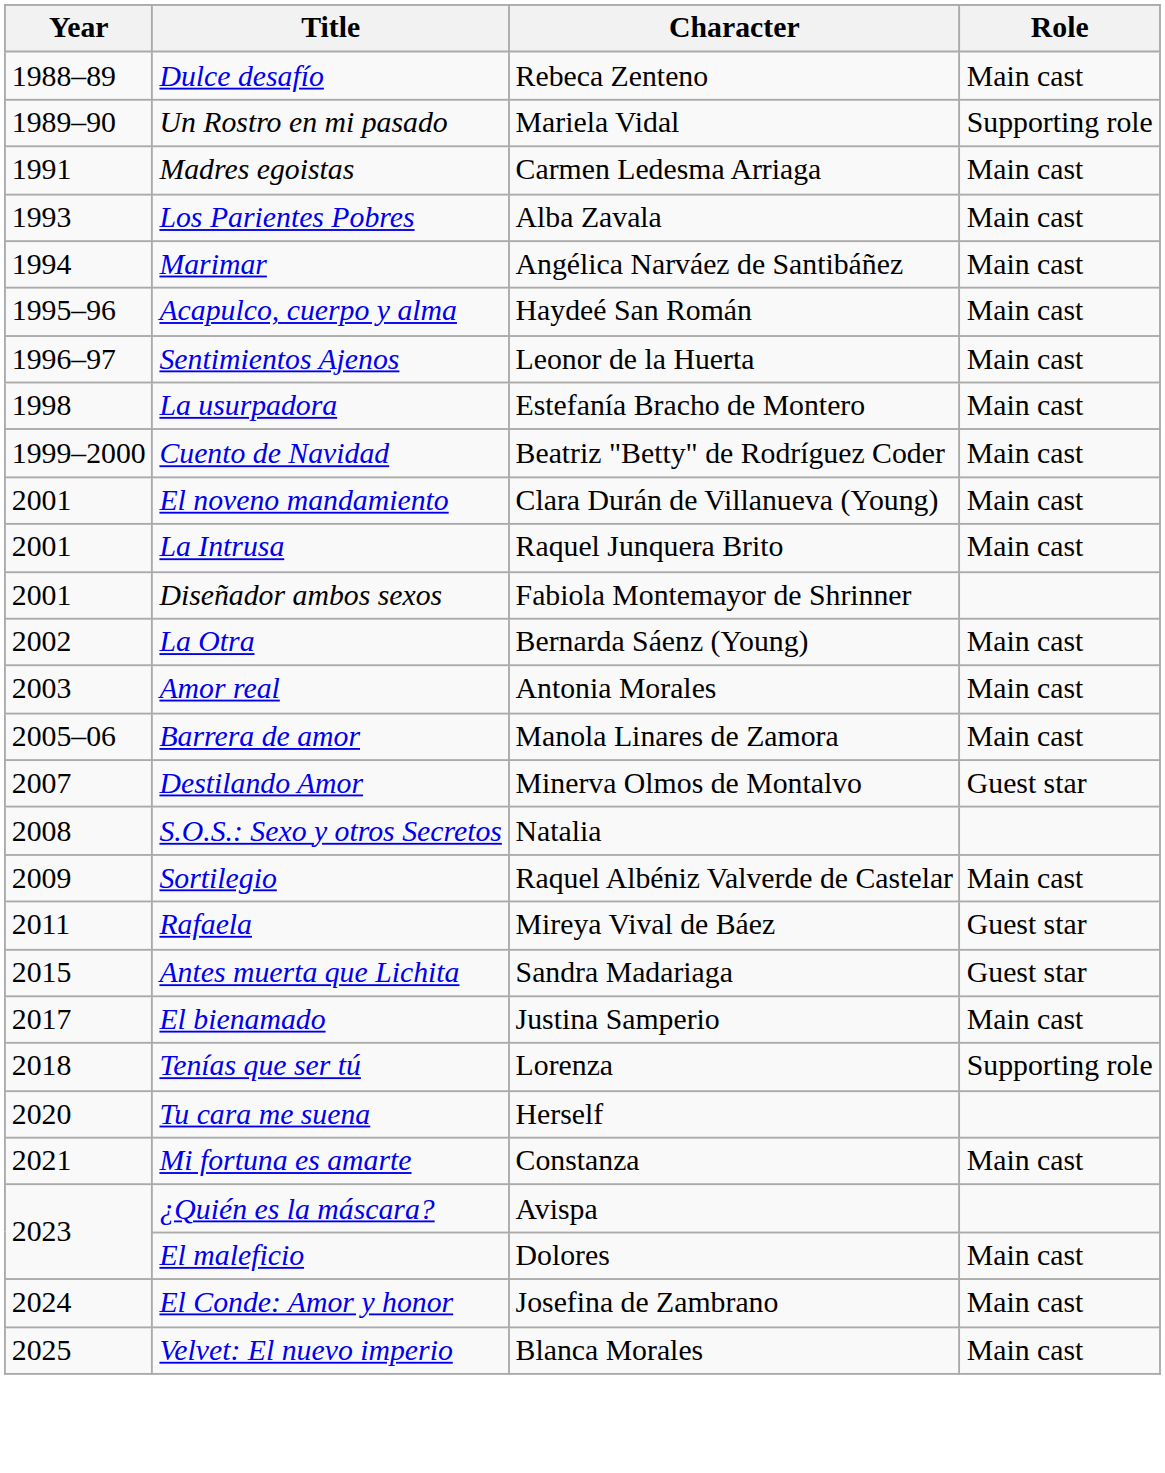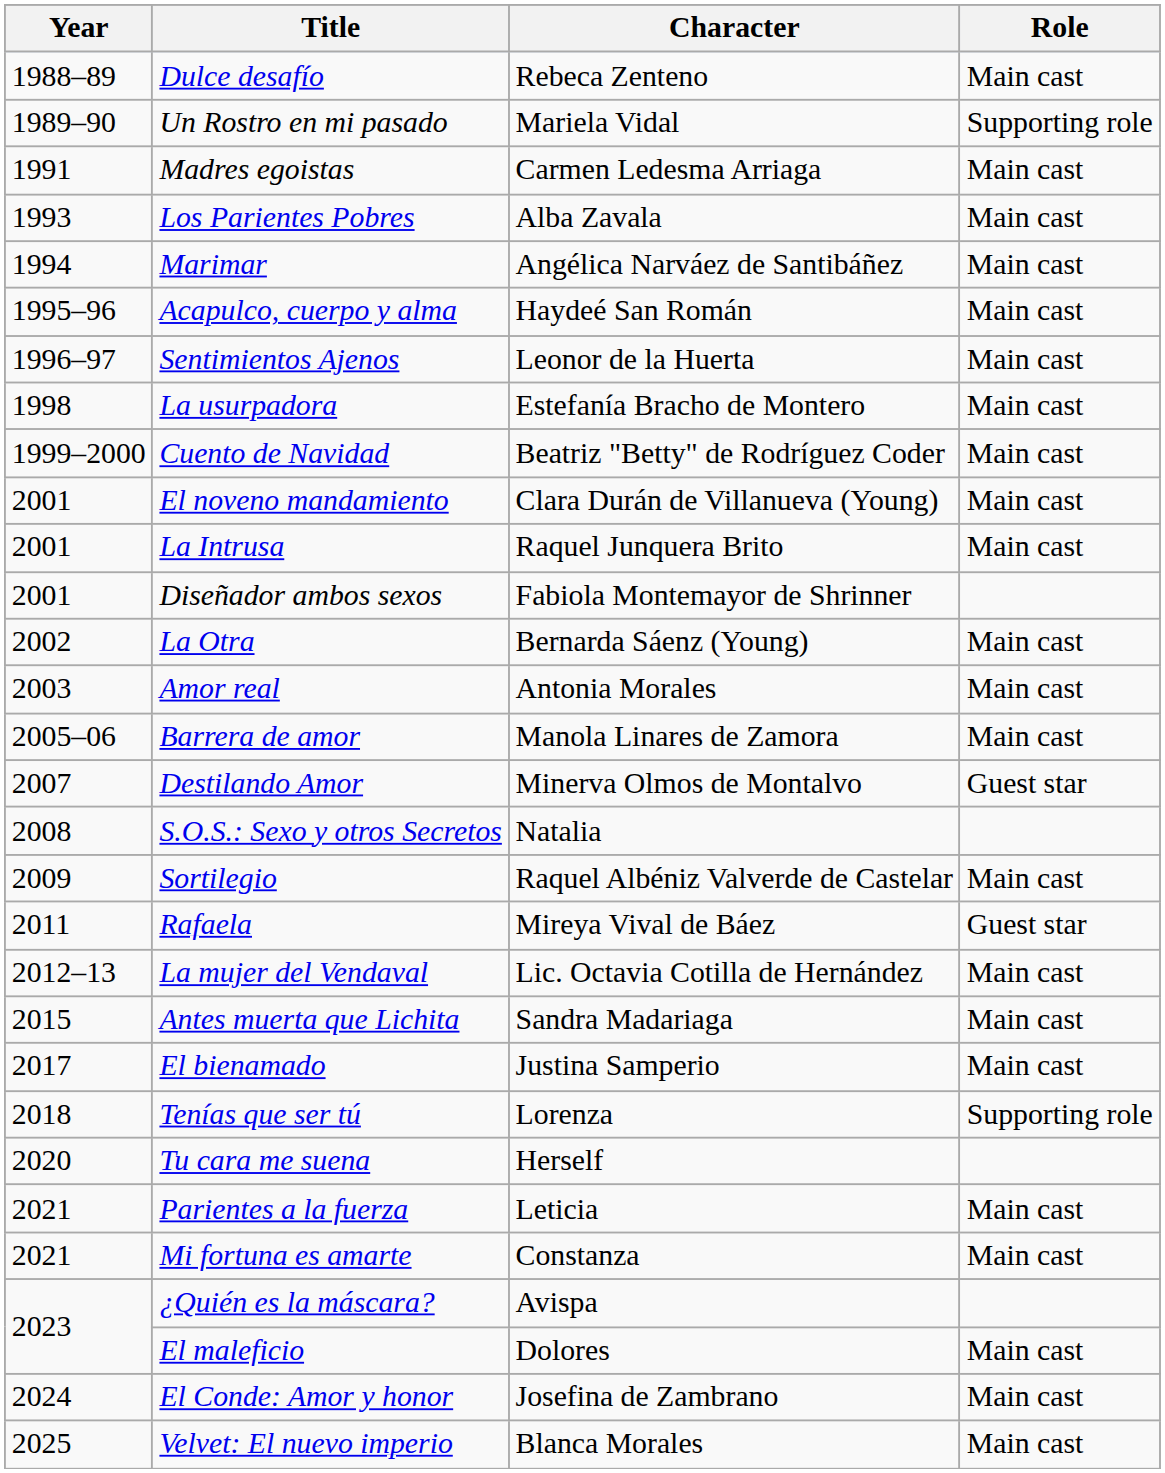+ row: (294, 972)
(1027, 972) Guest star -> (1025, 1019) Main cast
+ row: (284, 1208)
